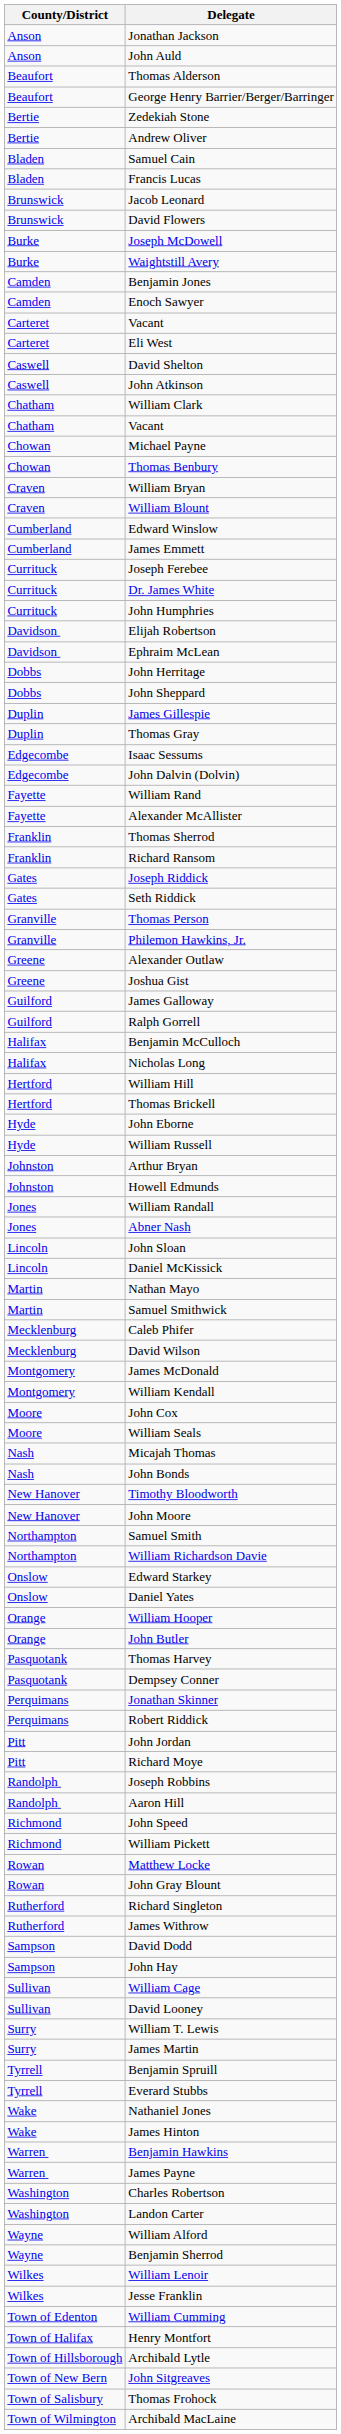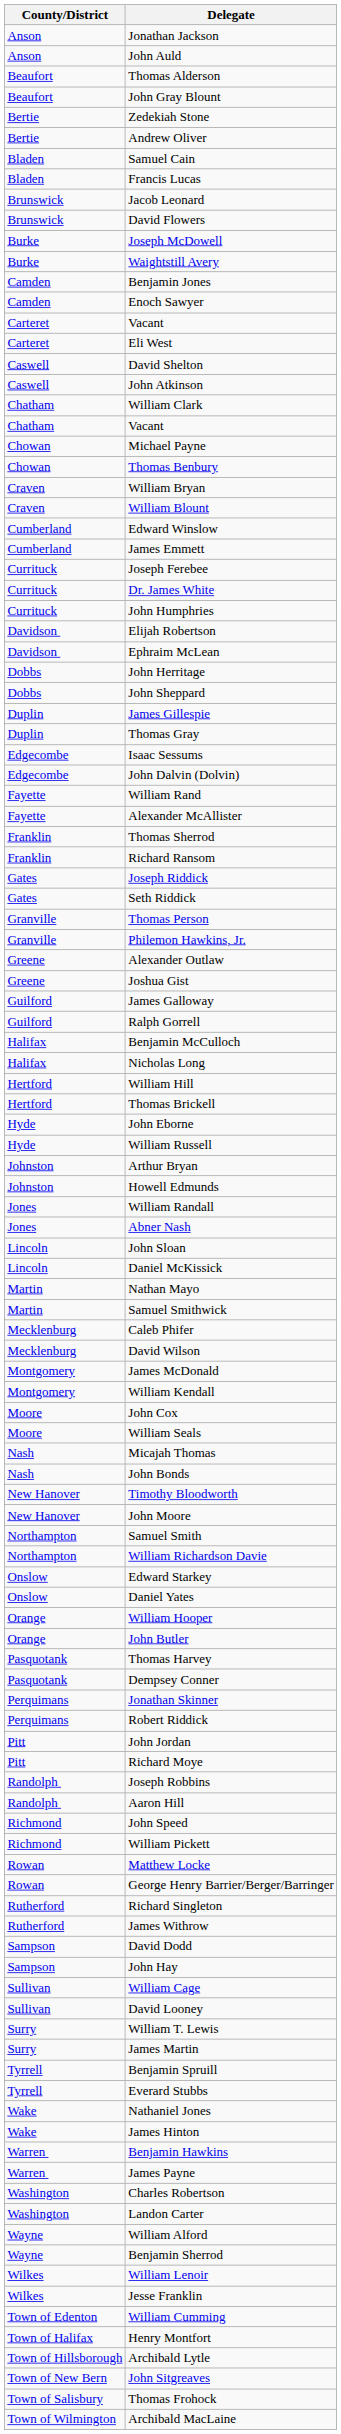(231, 96) George Henry Barrier/Berger/Barringer -> (174, 96) John Gray Blount
(174, 1885) John Gray Blount -> (231, 1885) George Henry Barrier/Berger/Barringer
